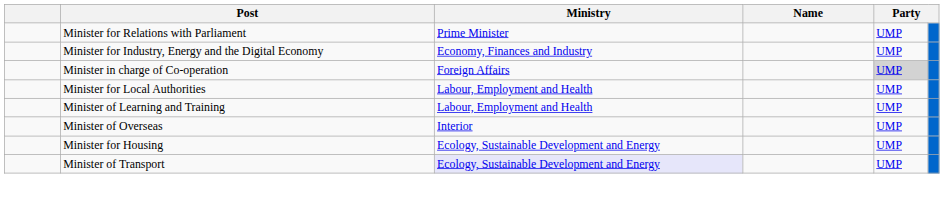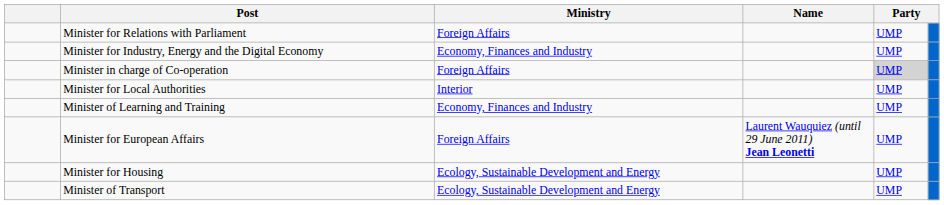(473, 32) Prime Minister -> (473, 32) Foreign Affairs
(515, 88) Labour, Employment and Health -> (455, 88) Interior
(515, 107) Labour, Employment and Health -> (515, 107) Economy, Finances and Industry
+ row: (134, 139)
- row: (113, 126)
(549, 164) lavender background -> (549, 190) no background
